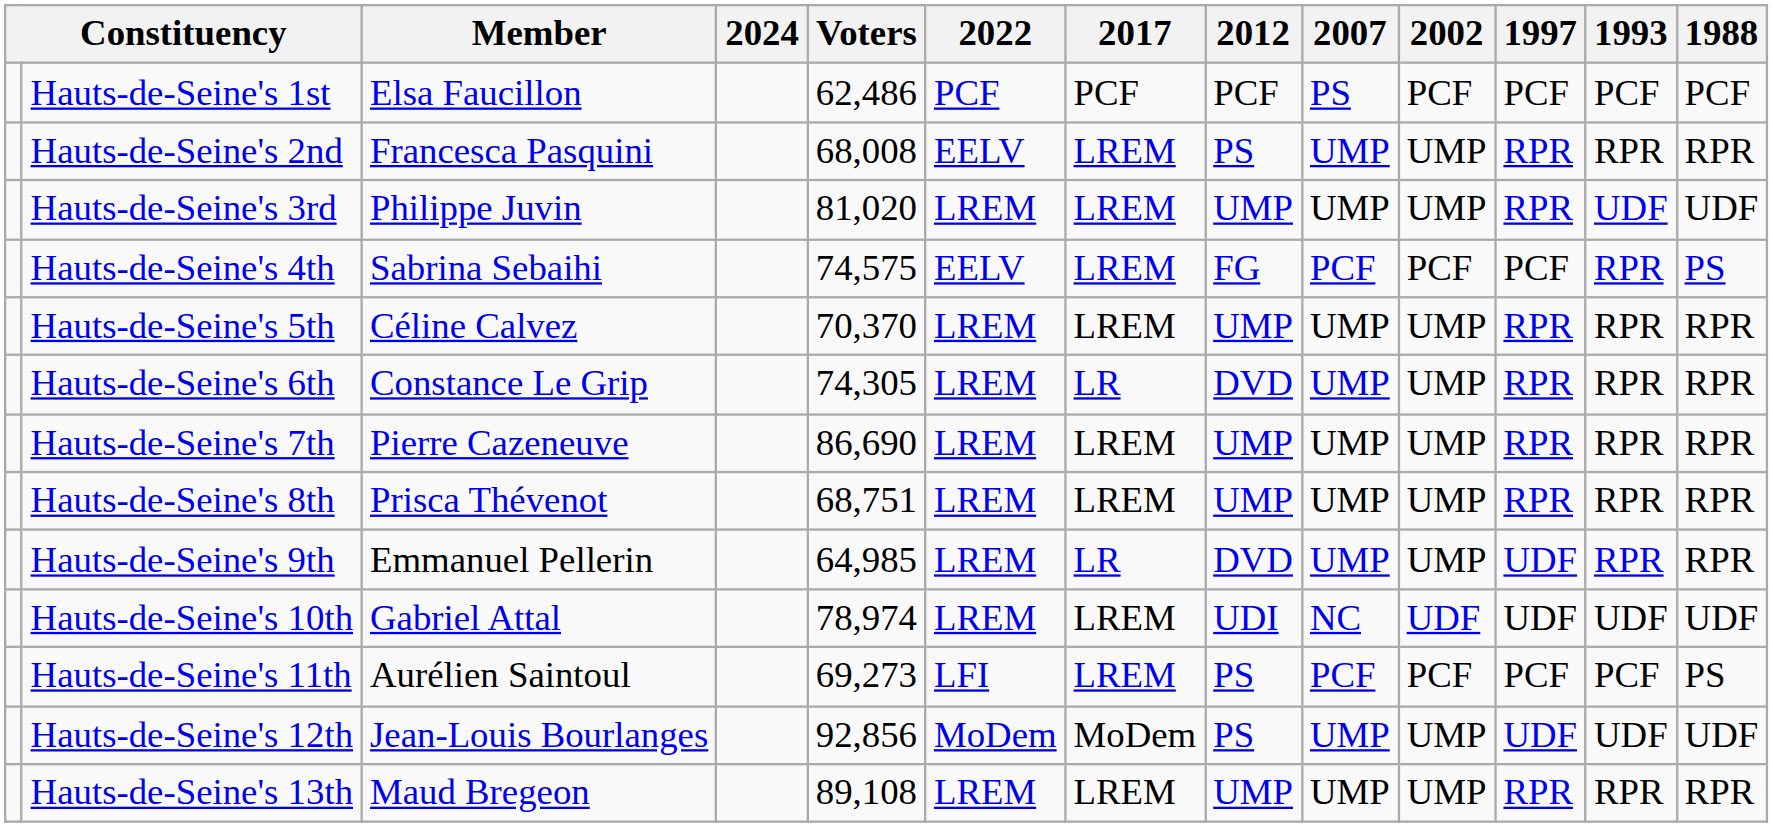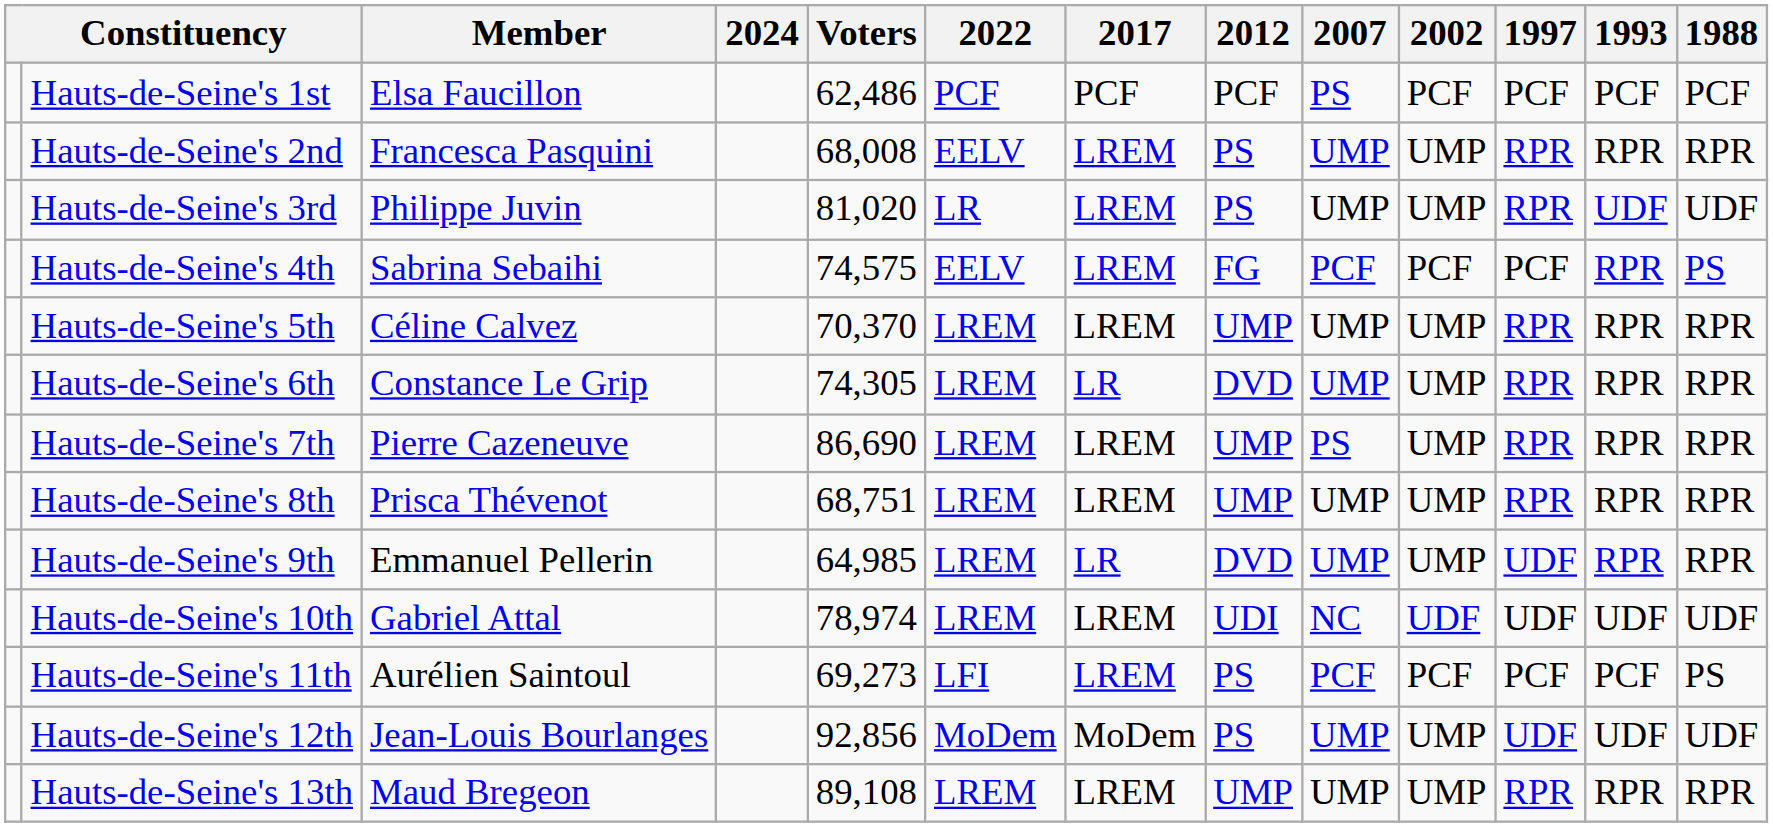(985, 208) LREM -> (957, 208) LR
(1253, 208) UMP -> (1234, 208) PS
(1350, 442) UMP -> (1330, 442) PS
